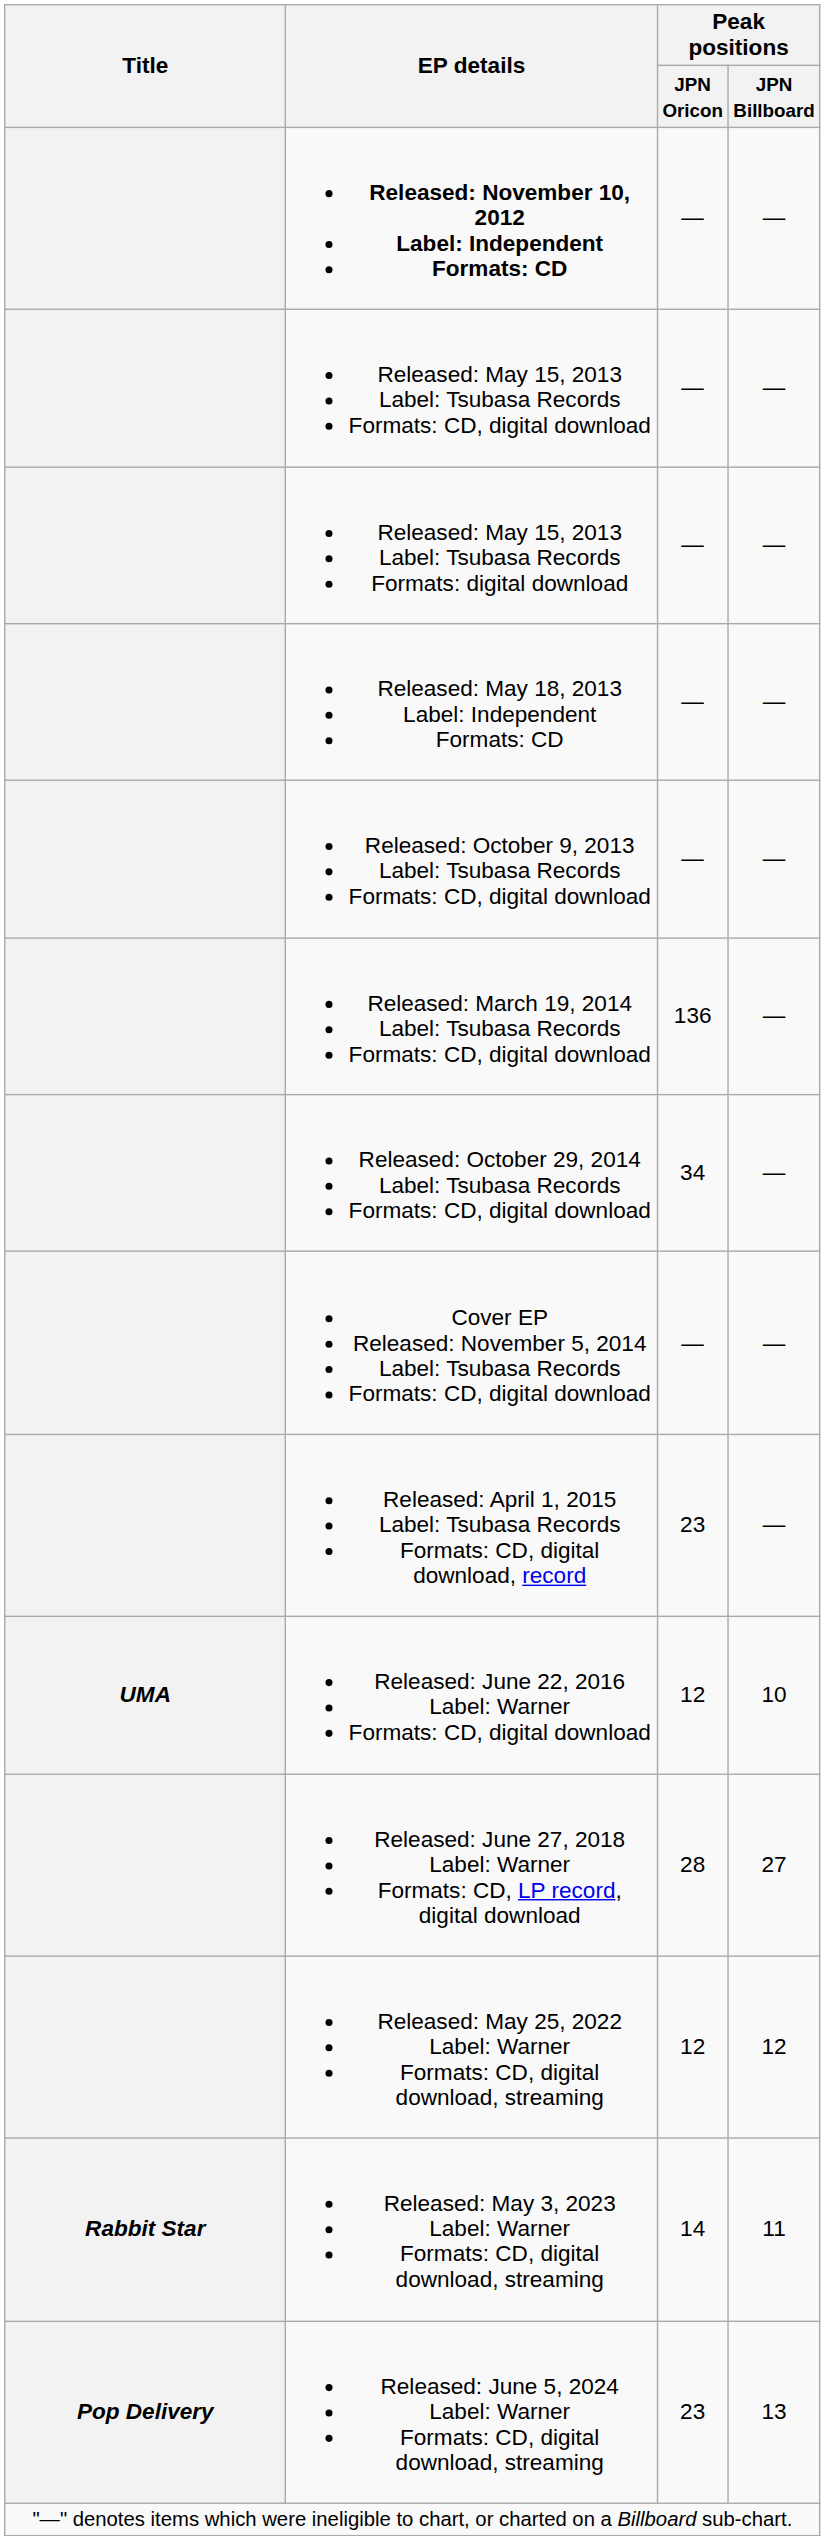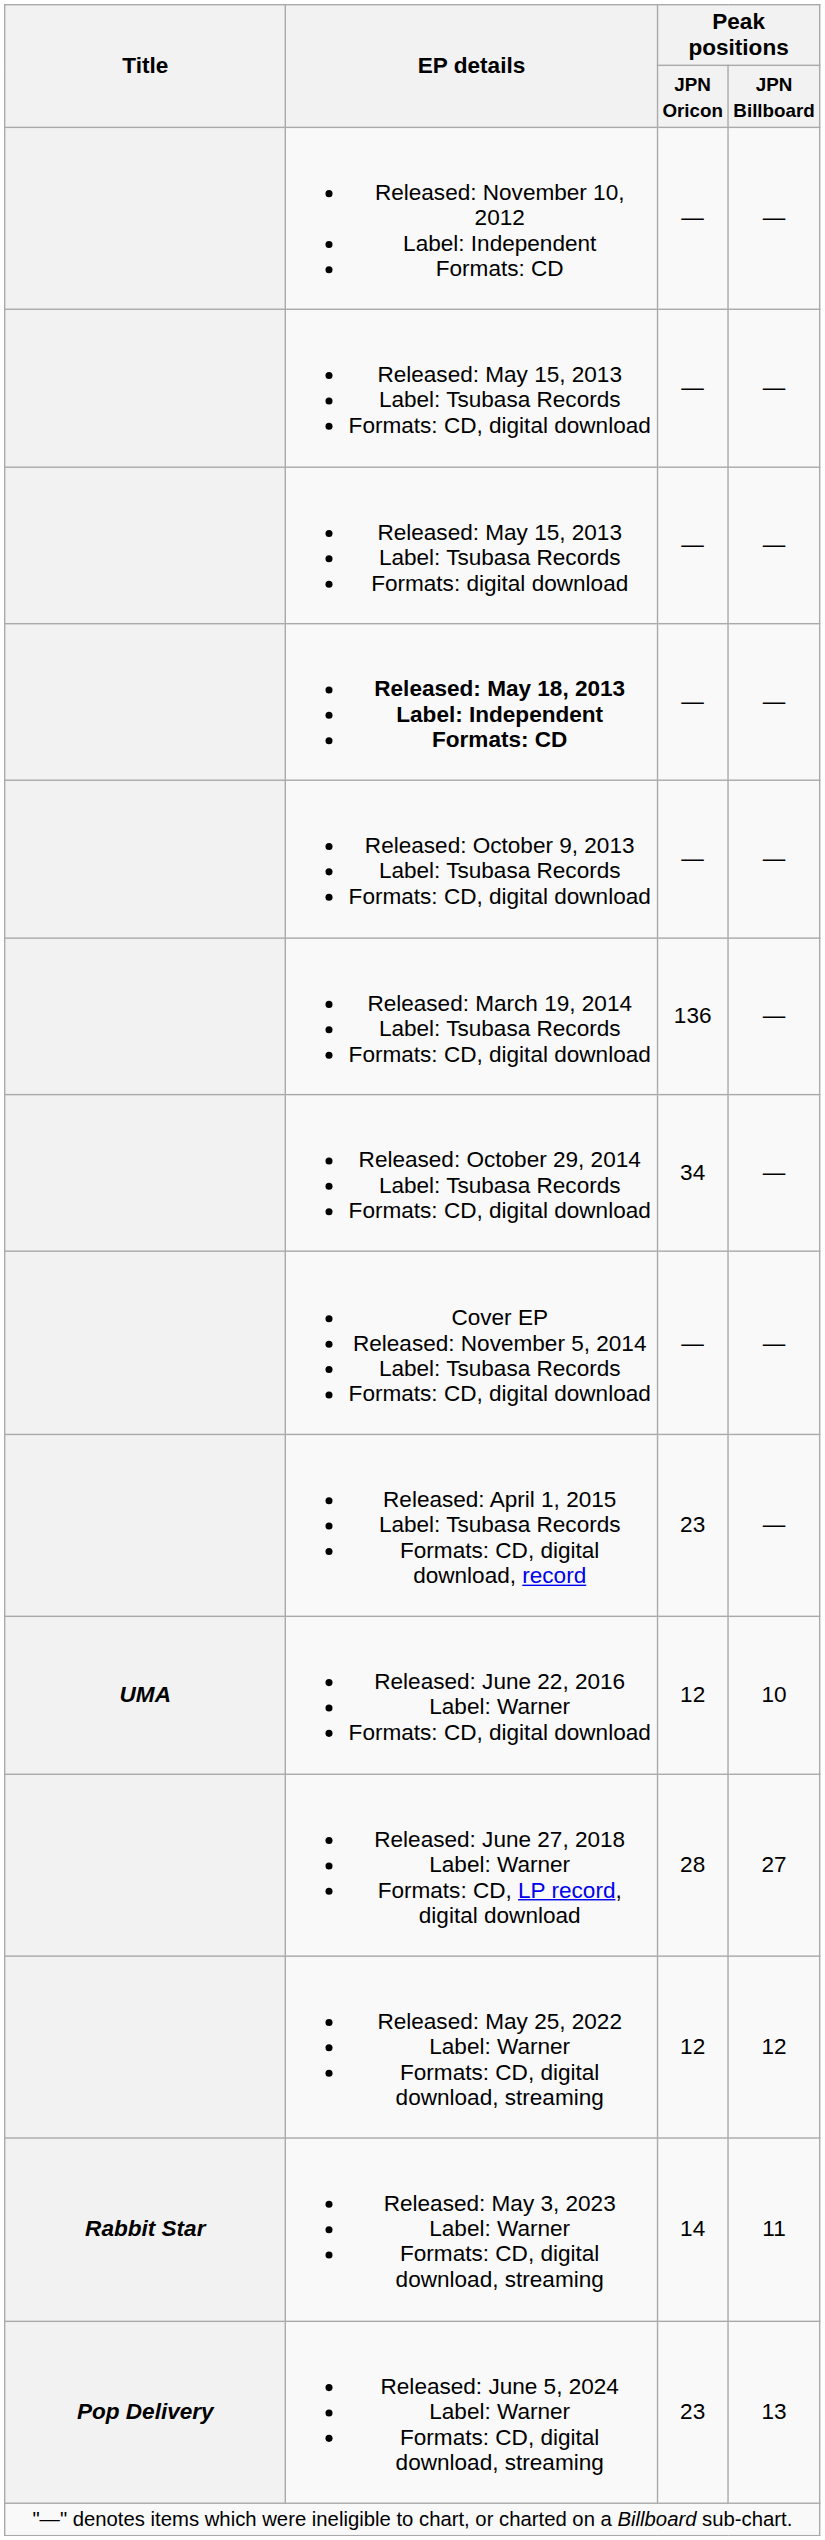(472, 231) bold -> (472, 231) normal
(472, 715) normal -> (472, 715) bold
